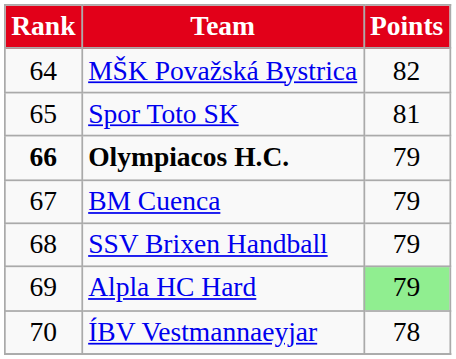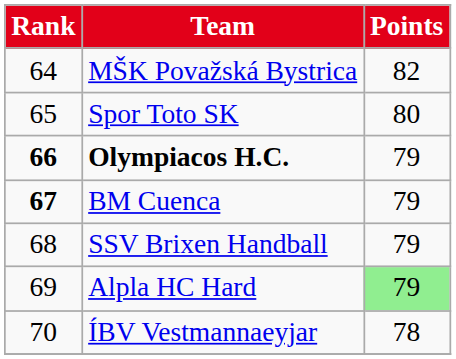(407, 113) 81 -> (407, 113) 80
(43, 200) normal -> (43, 200) bold
